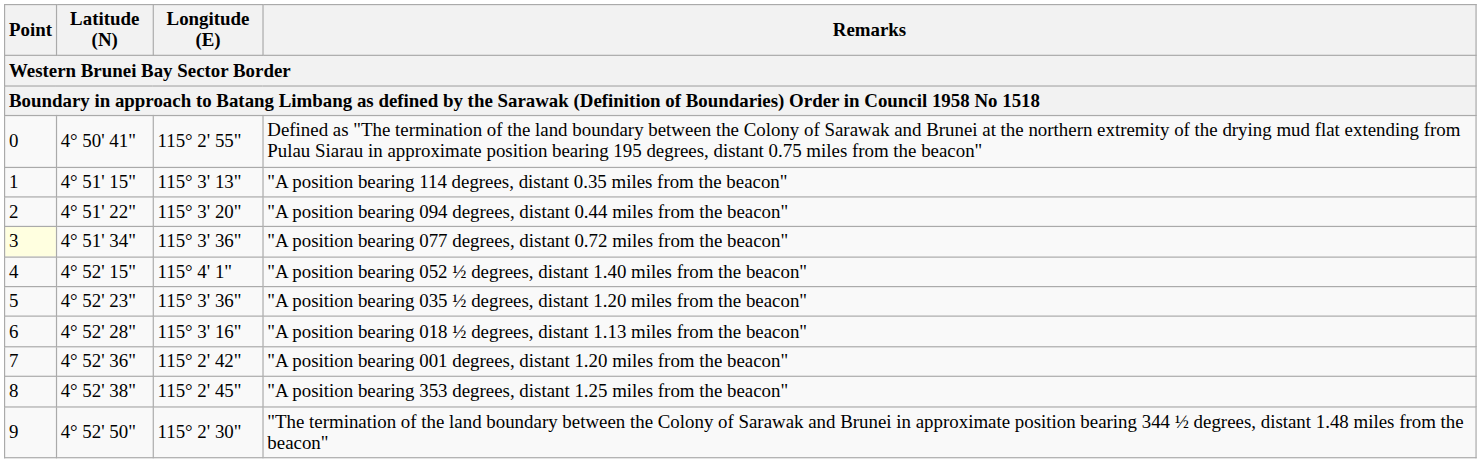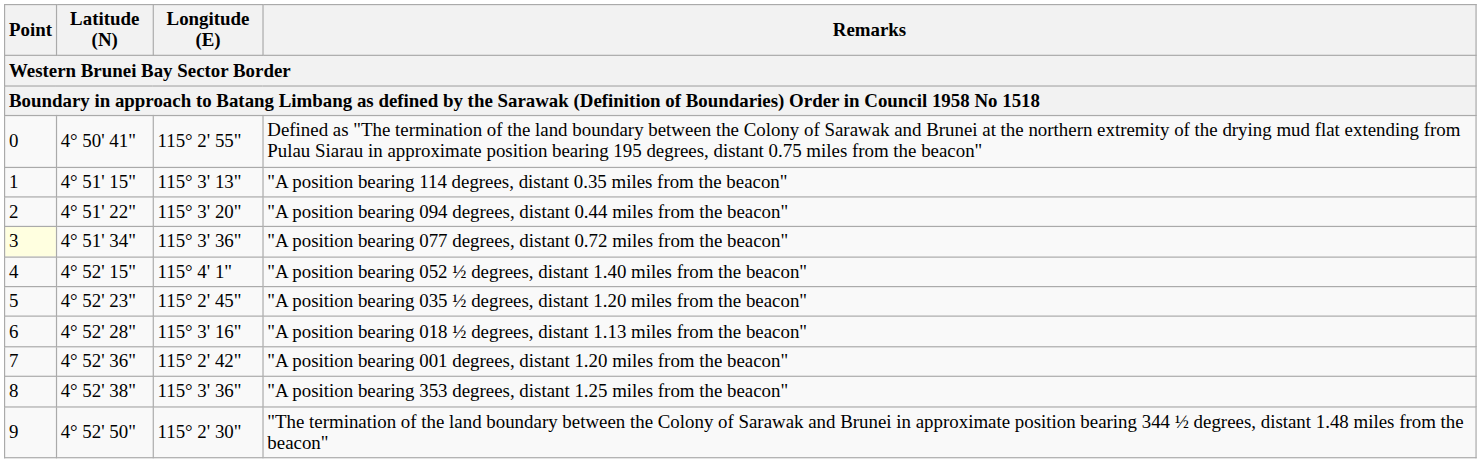(199, 301) 115° 3' 36" -> (199, 301) 115° 2' 45"
(199, 391) 115° 2' 45" -> (199, 391) 115° 3' 36"
